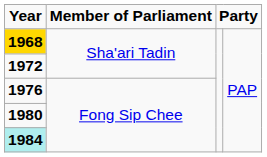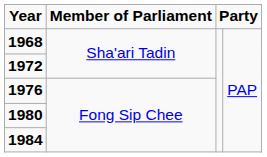(25, 41) gold background -> (25, 41) no background
(25, 139) paleturquoise background -> (25, 139) no background
